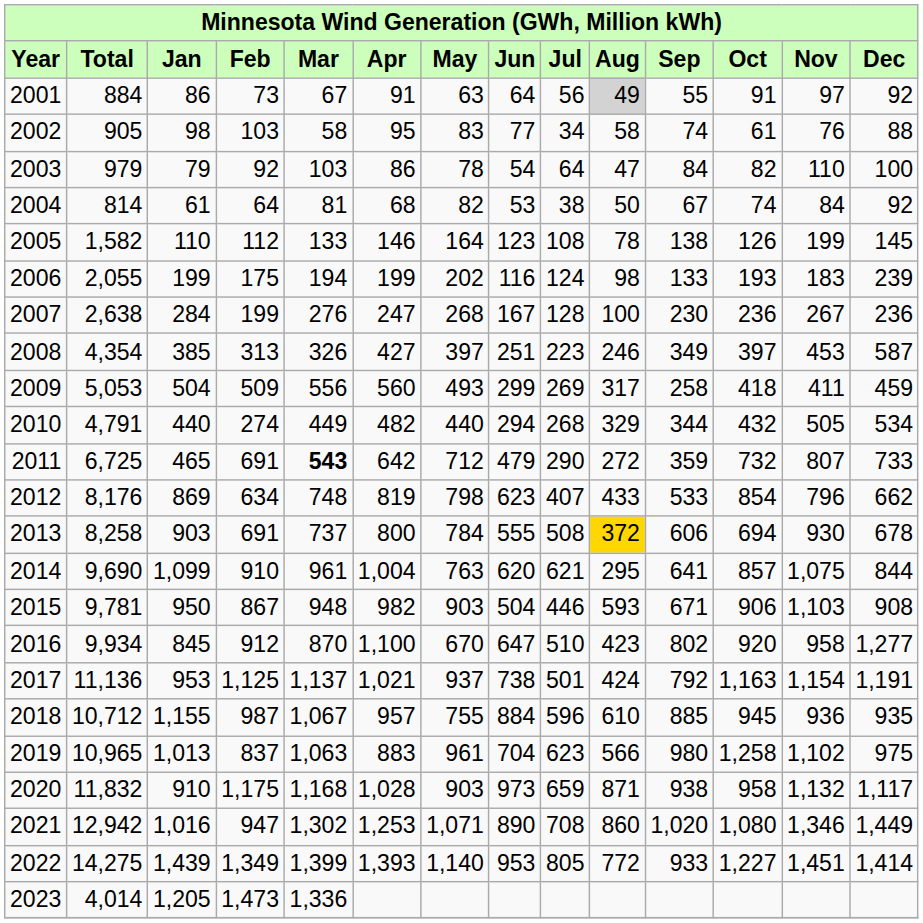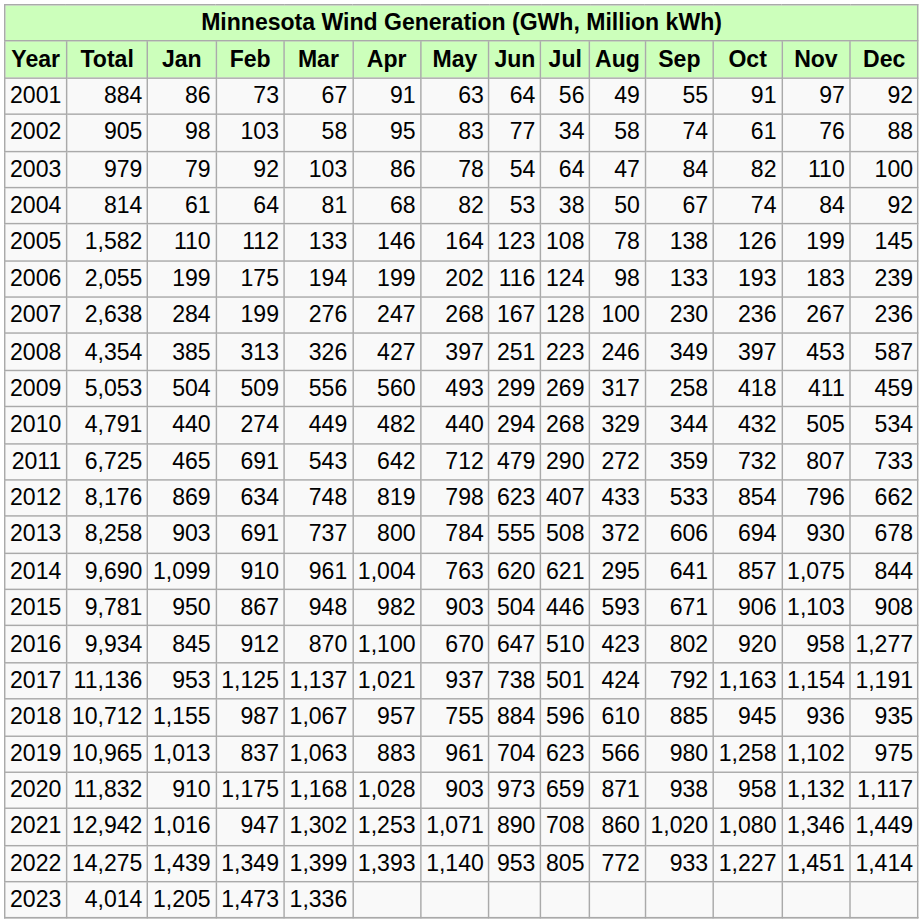(627, 95) lightgrey background -> (627, 95) no background
(328, 461) bold -> (328, 461) normal
(621, 534) gold background -> (621, 534) no background
